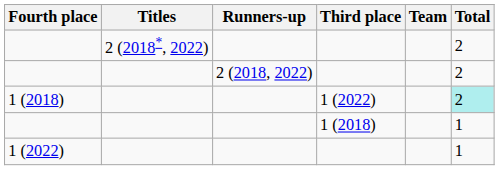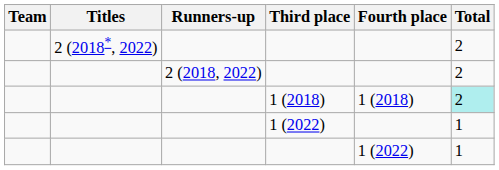columns swapped: (428, 17) <-> (53, 17)
(348, 99) 1 (2022) -> (297, 99) 1 (2018)
(348, 125) 1 (2018) -> (297, 125) 1 (2022)
